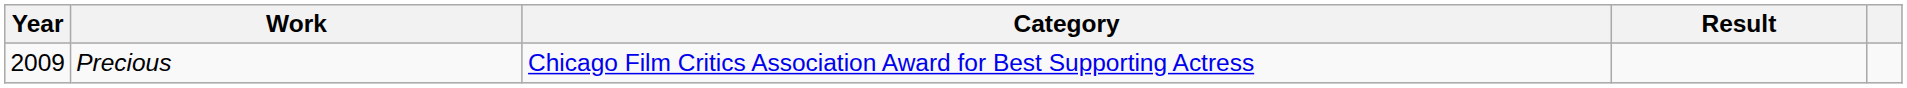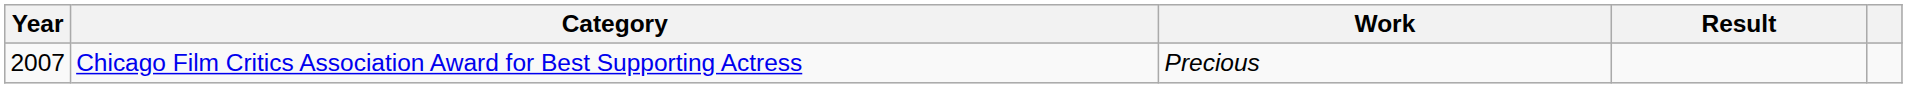columns swapped: (1067, 23) <-> (296, 23)
(38, 62) 2009 -> (38, 62) 2007
